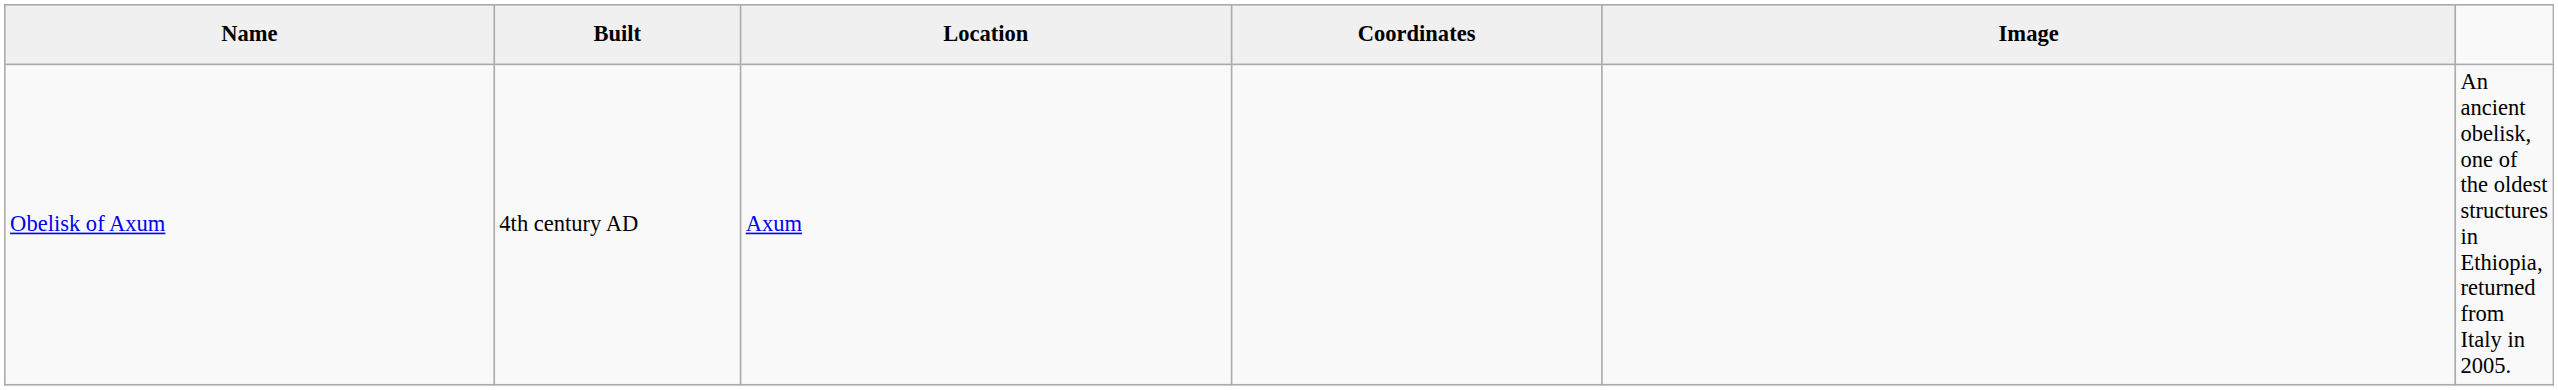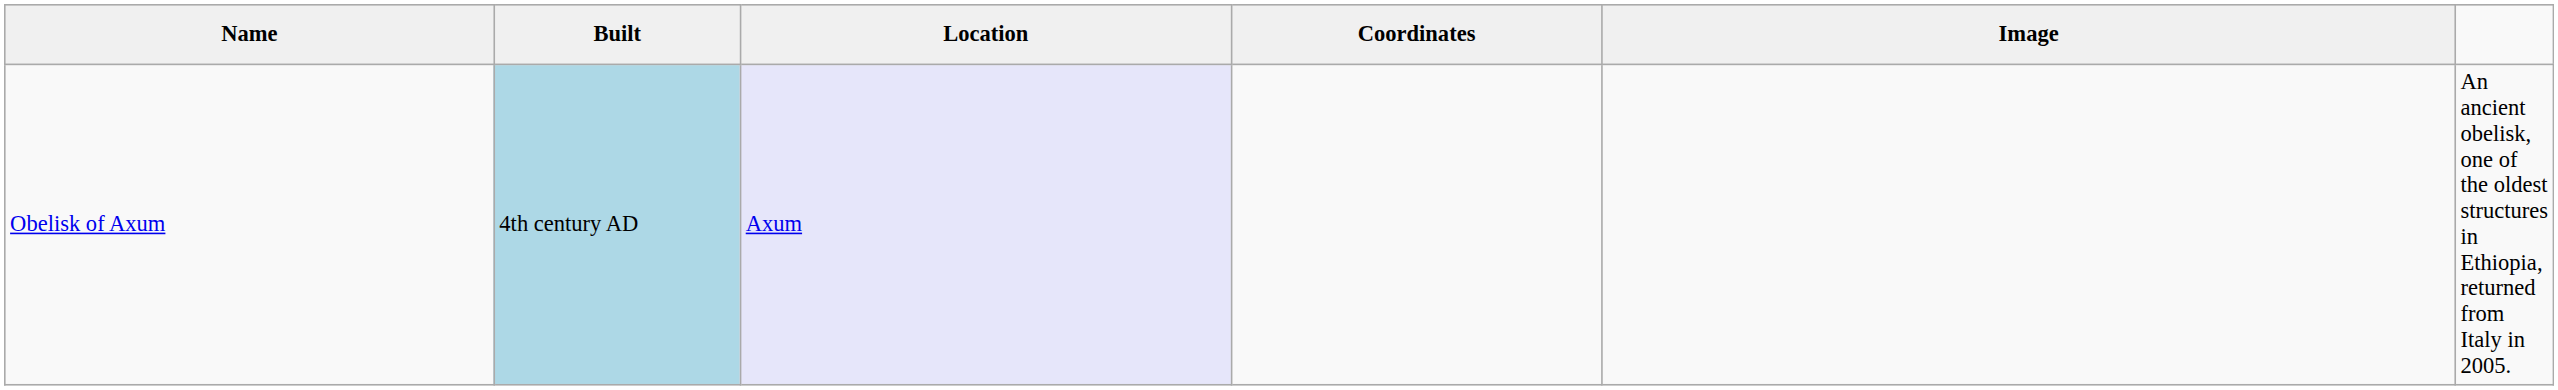(569, 223) no background -> (569, 223) lightblue background
(774, 223) no background -> (774, 223) lavender background
